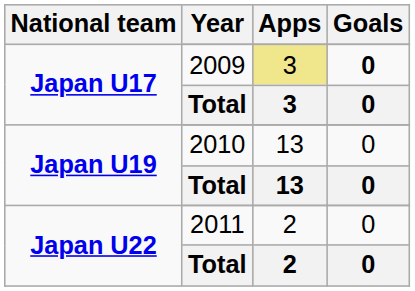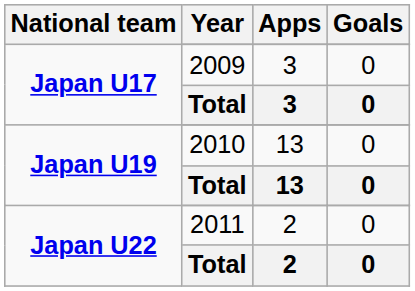(290, 64) khaki background -> (290, 64) no background
(368, 64) bold -> (368, 64) normal
